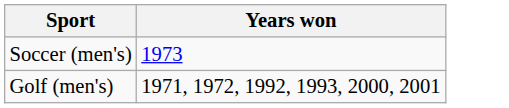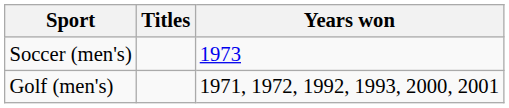+ column: (166, 20)
